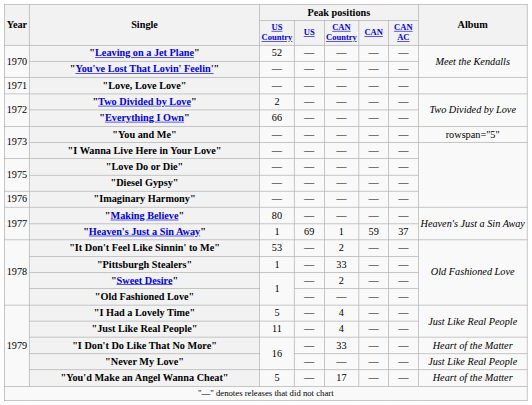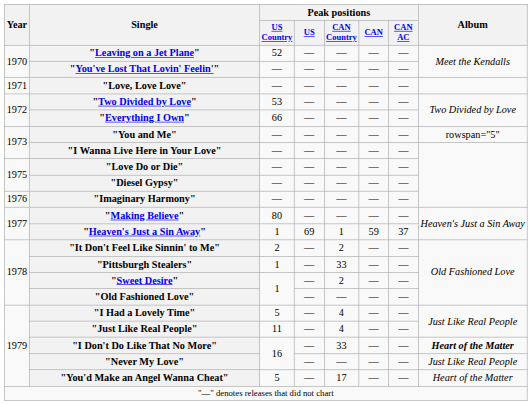(277, 102) 2 -> (277, 102) 53
(277, 248) 53 -> (277, 248) 2
(473, 345) normal -> (473, 345) bold
